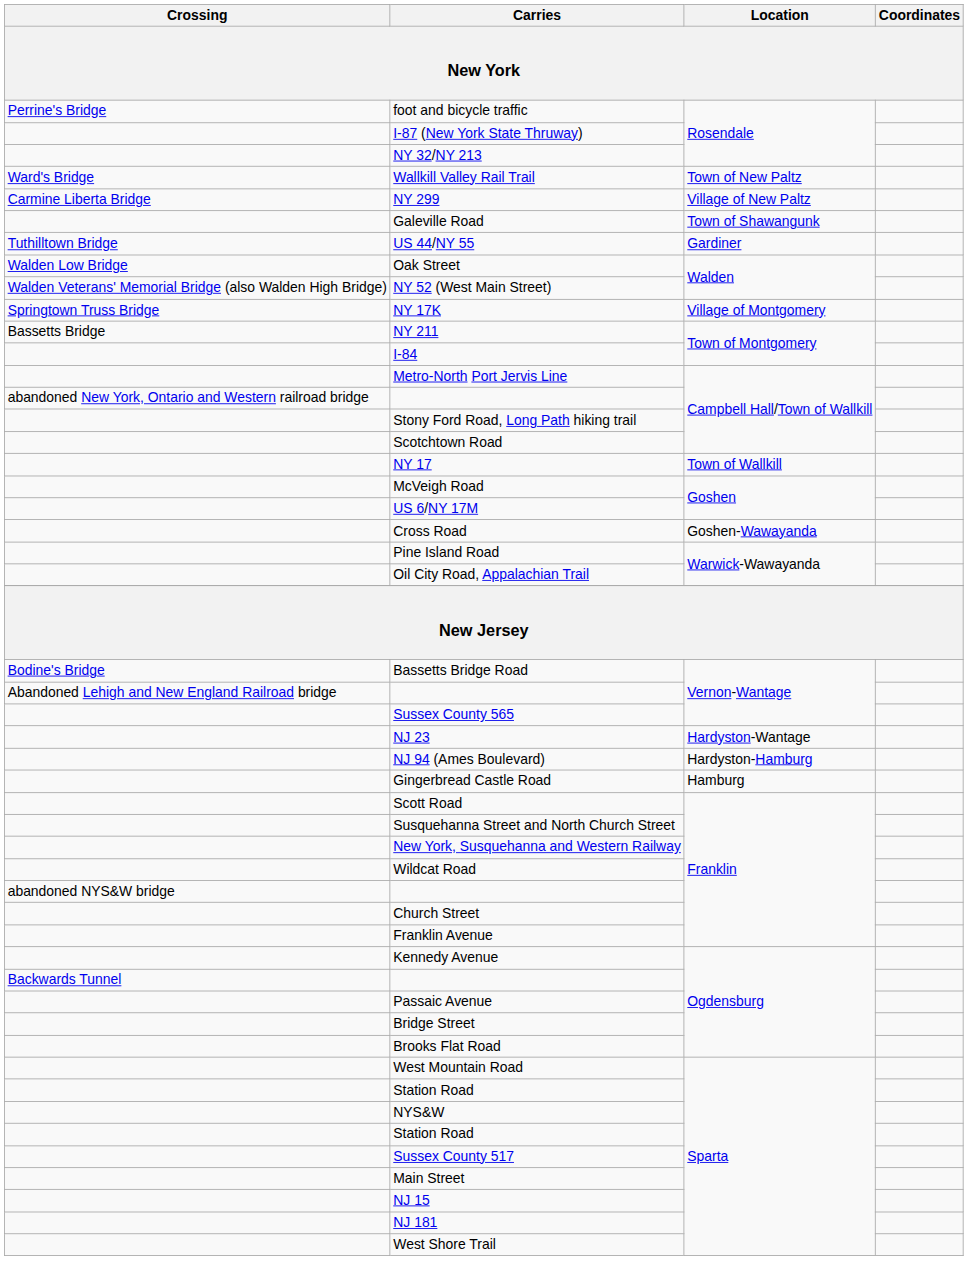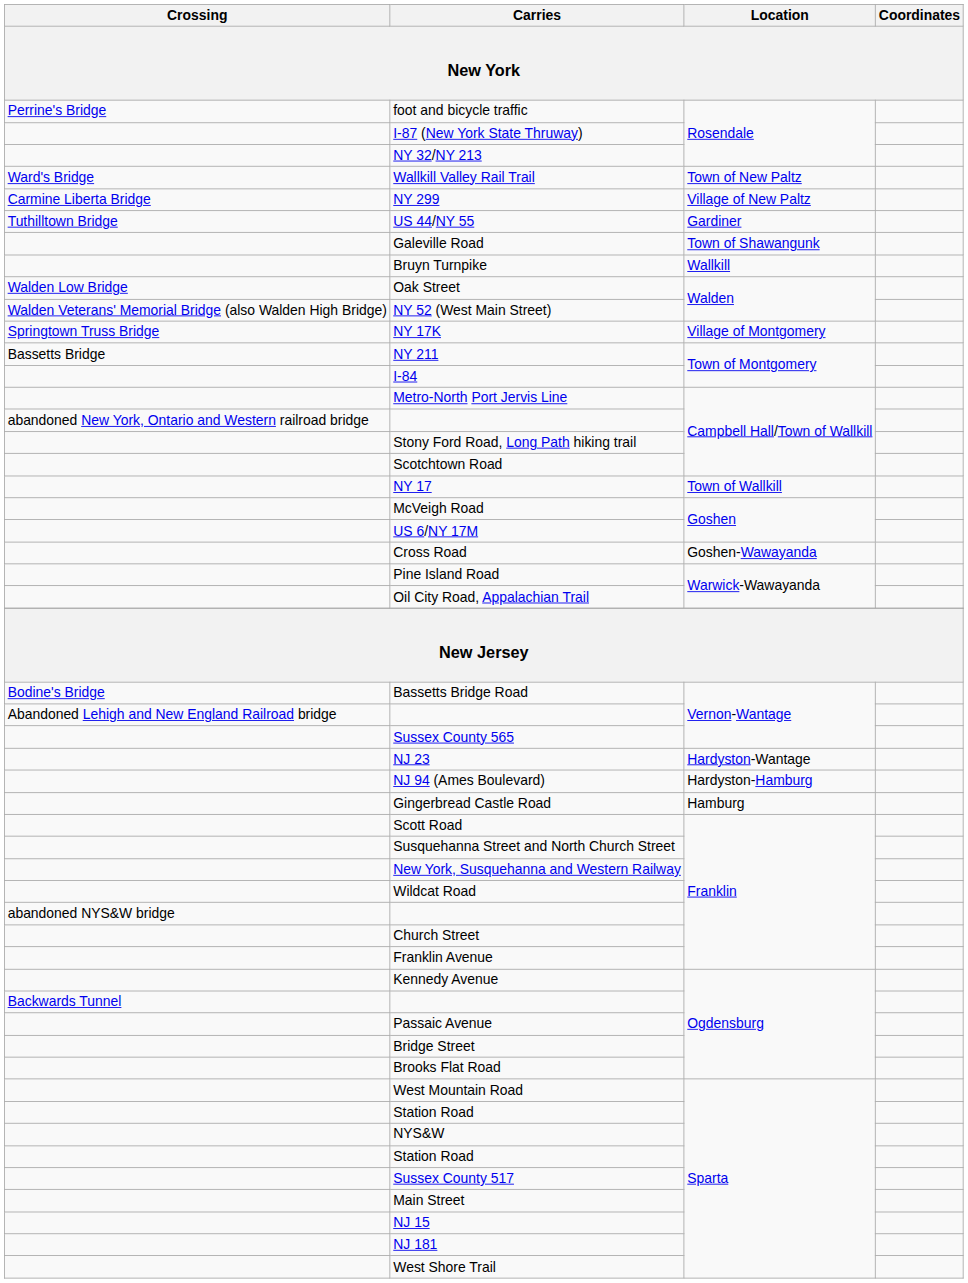rows swapped: (434, 243) <-> (439, 221)
+ row: (440, 265)
